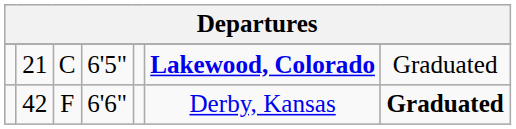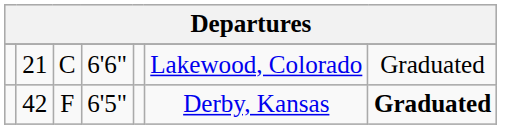(107, 64) 6'5" -> (107, 64) 6'6"
(263, 64) bold -> (256, 64) normal
(107, 104) 6'6" -> (107, 104) 6'5"
